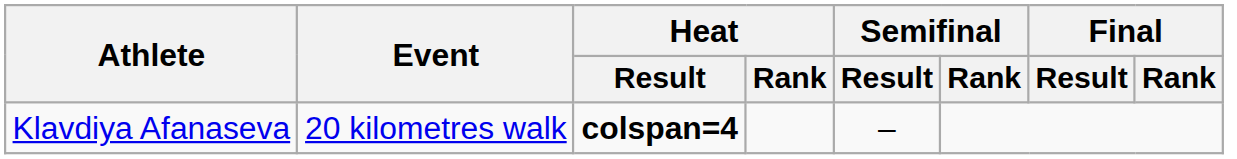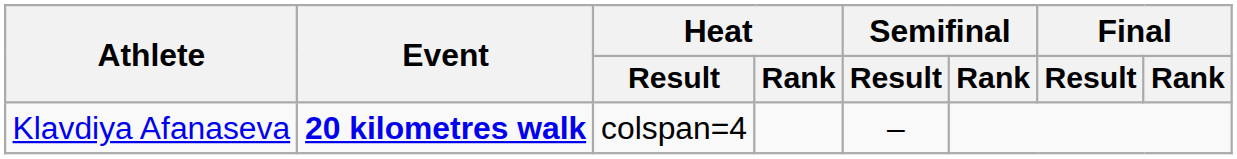(436, 128) normal -> (446, 128) bold
(660, 128) bold -> (674, 128) normal
